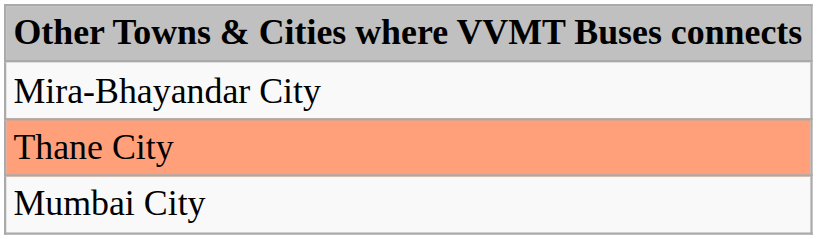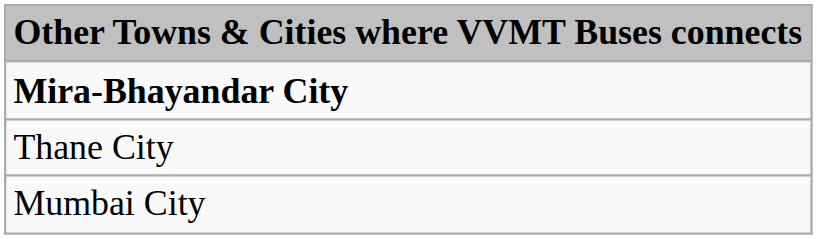(167, 89) normal -> (181, 89) bold
(94, 146) lightsalmon background -> (94, 146) no background
